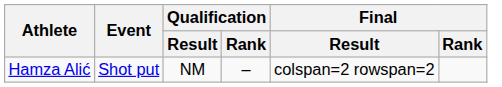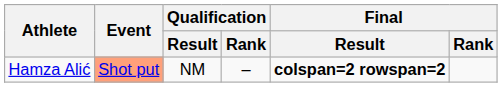(129, 70) no background -> (129, 70) lightsalmon background
(354, 70) normal -> (360, 70) bold
